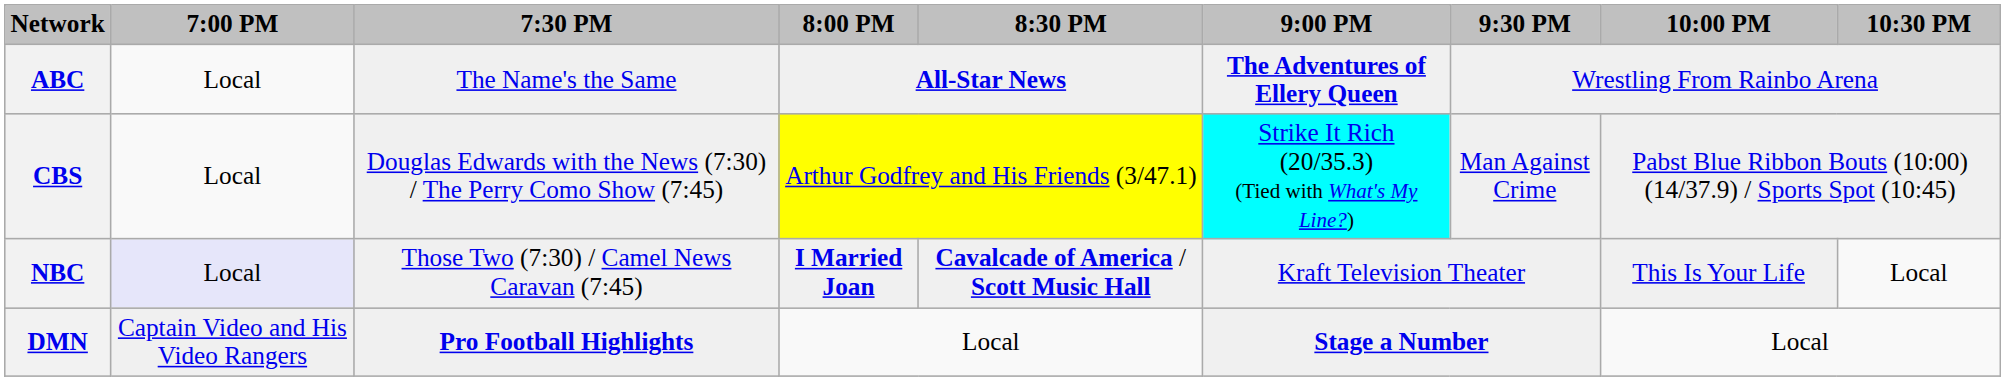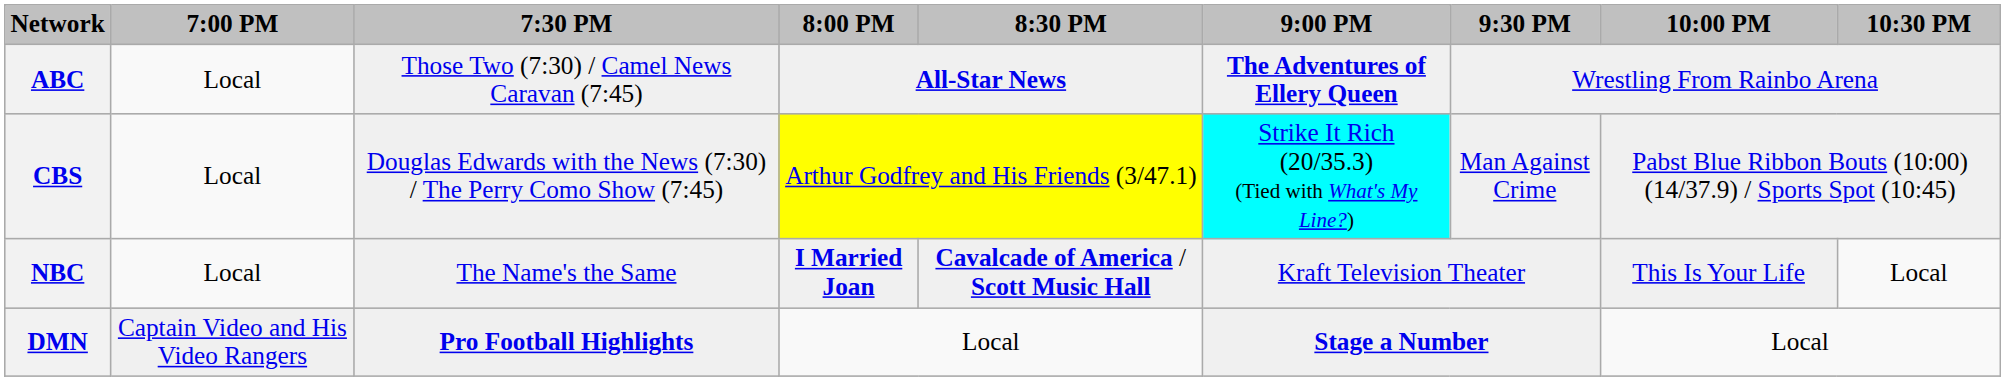(566, 78) The Name's the Same -> (566, 78) Those Two (7:30) / Camel News Caravan (7:45)
(232, 272) lavender background -> (232, 272) no background
(566, 272) Those Two (7:30) / Camel News Caravan (7:45) -> (566, 272) The Name's the Same
